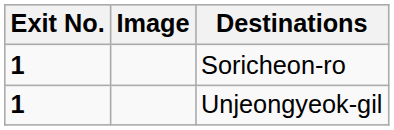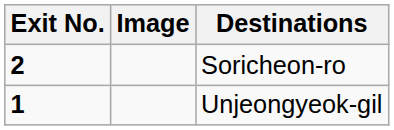(18, 64) 1 -> (18, 64) 2
